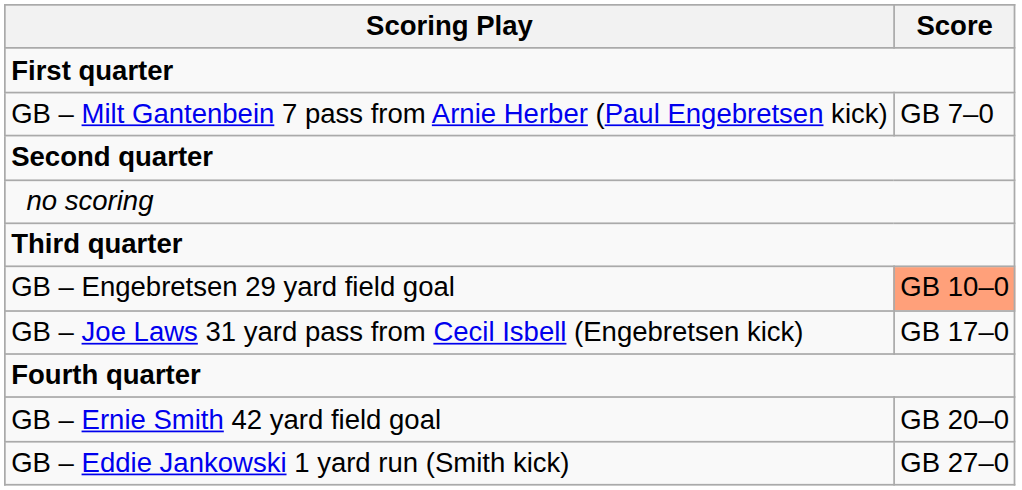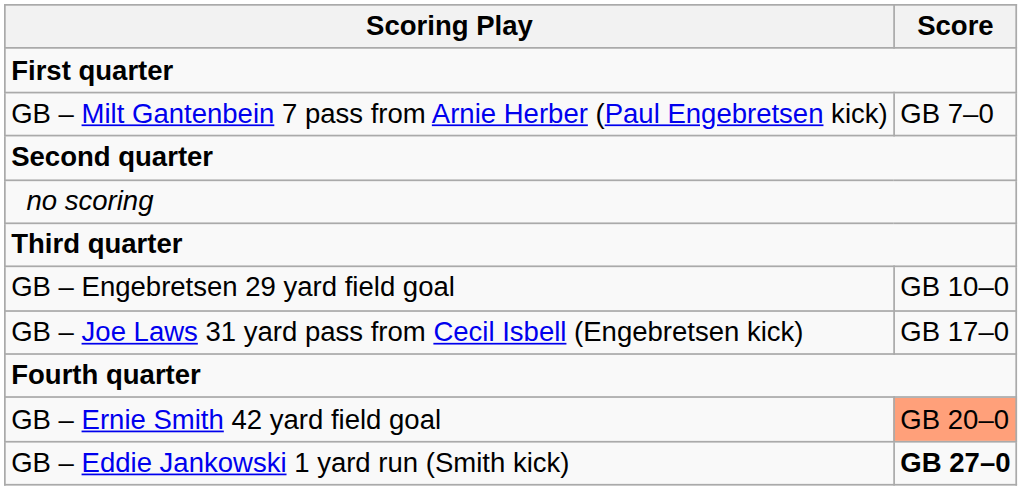(955, 288) lightsalmon background -> (955, 288) no background
(955, 419) no background -> (955, 419) lightsalmon background
(955, 462) normal -> (955, 462) bold
